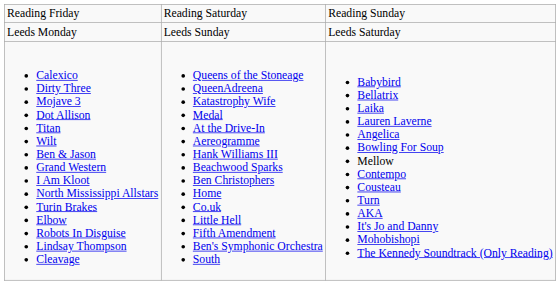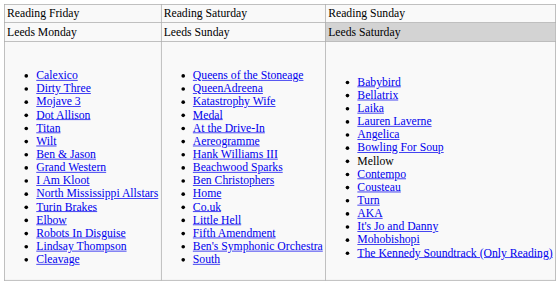(364, 32) no background -> (364, 32) lightgrey background
